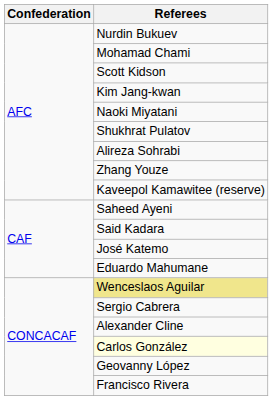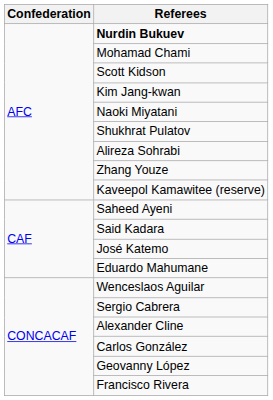(137, 33) normal -> (140, 33) bold
(150, 287) khaki background -> (150, 287) no background
(142, 346) lightyellow background -> (142, 346) no background
